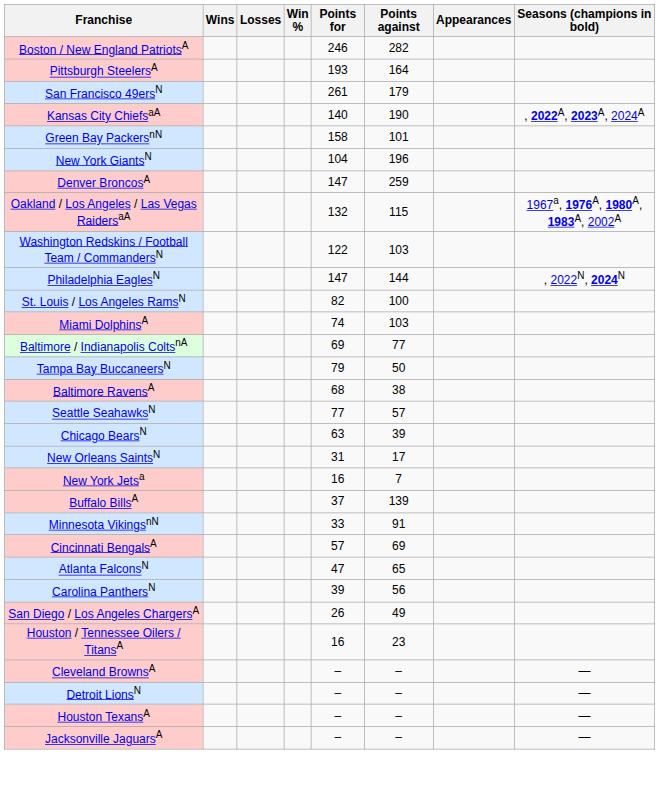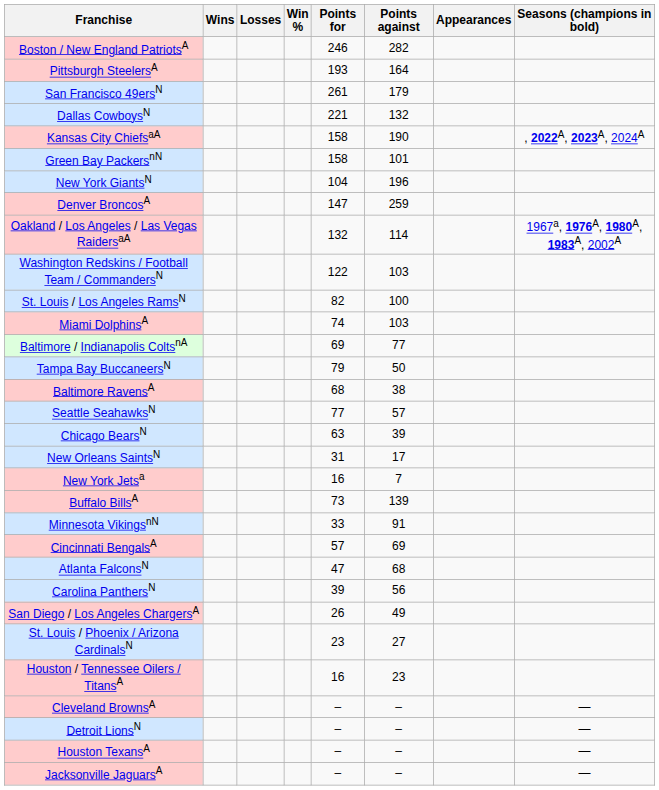+ row: (104, 115)
(338, 114) 140 -> (338, 137) 158
(399, 212) 115 -> (399, 234) 114
- row: (104, 278)
(338, 501) 37 -> (338, 501) 73
(399, 568) 65 -> (399, 568) 68
+ row: (104, 642)
